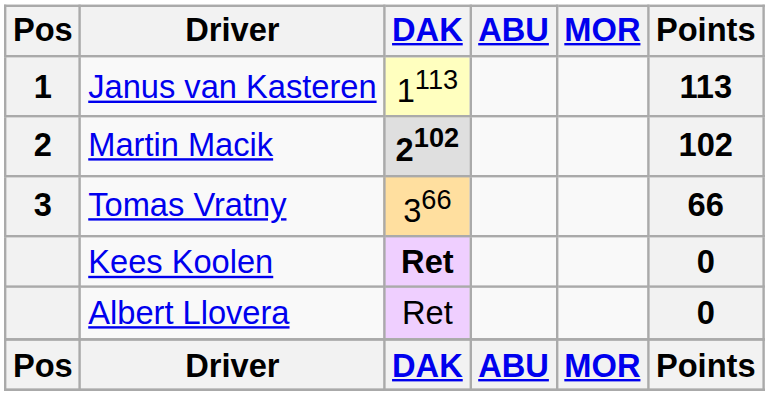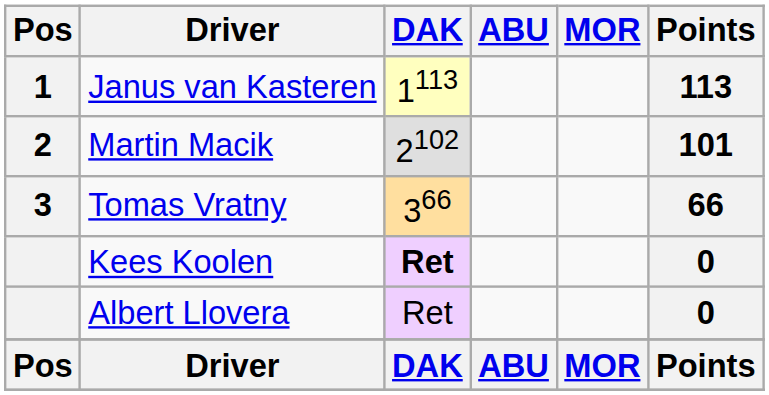(427, 146) bold -> (427, 146) normal
(706, 146) 102 -> (706, 146) 101
